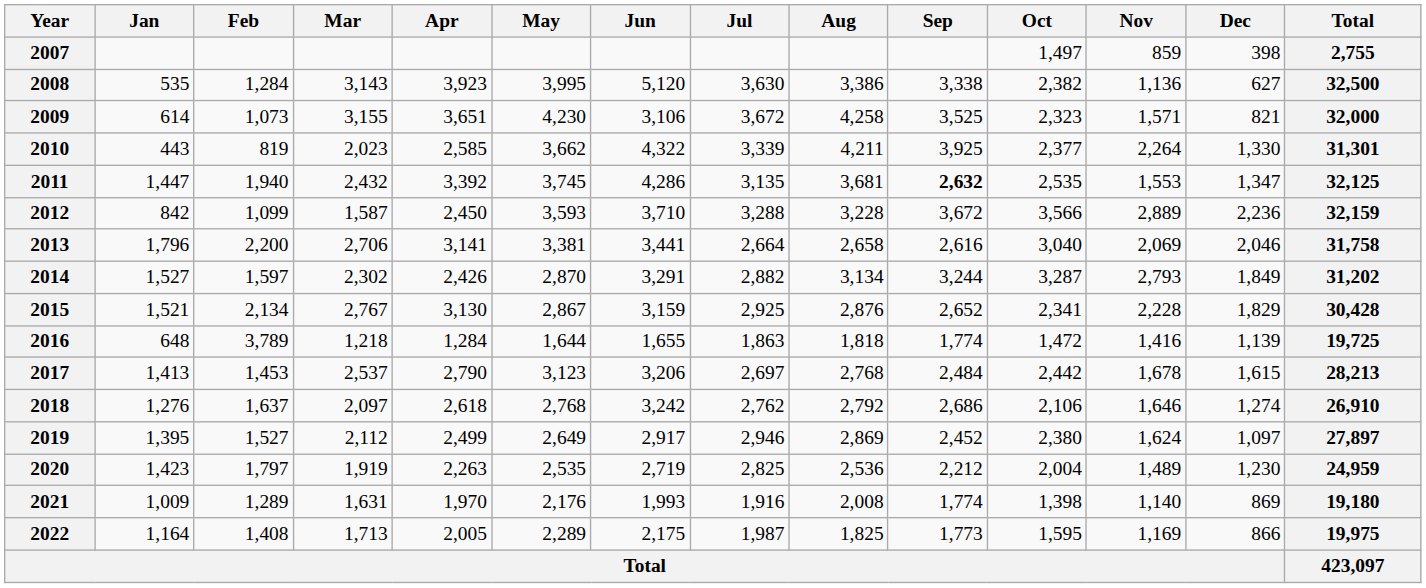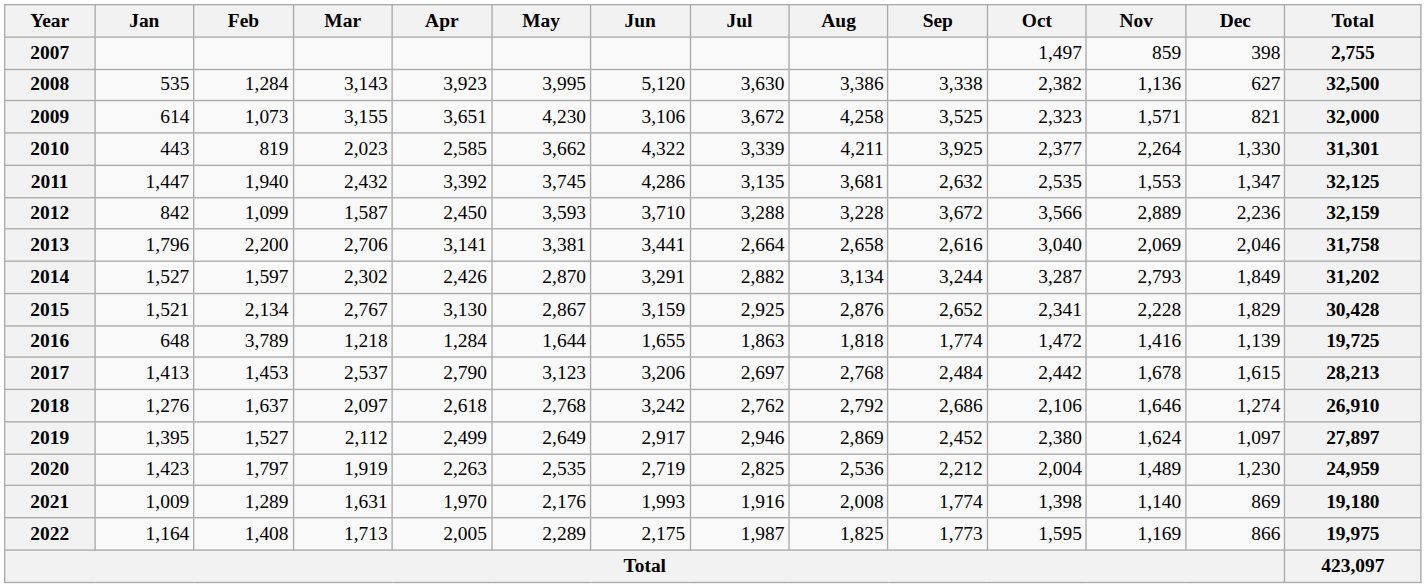(961, 181) bold -> (961, 181) normal
